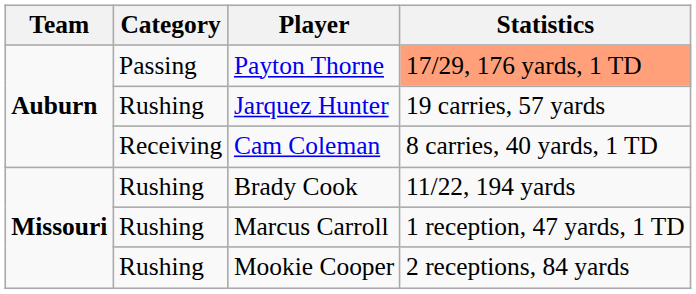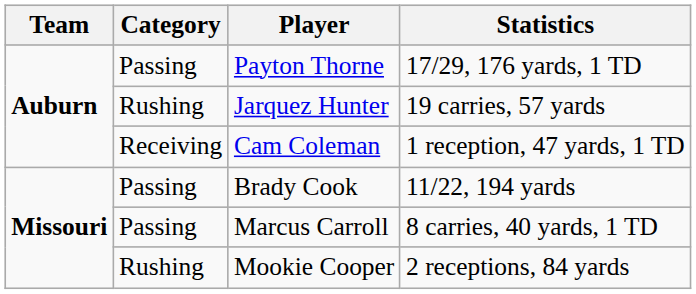(524, 65) lightsalmon background -> (524, 65) no background
(532, 146) 8 carries, 40 yards, 1 TD -> (545, 146) 1 reception, 47 yards, 1 TD
(161, 186) Rushing -> (158, 186) Passing
(161, 226) Rushing -> (158, 226) Passing
(545, 226) 1 reception, 47 yards, 1 TD -> (532, 226) 8 carries, 40 yards, 1 TD
